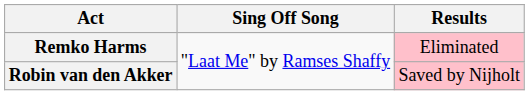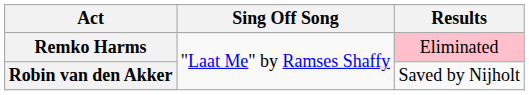(459, 75) pink background -> (459, 75) no background
